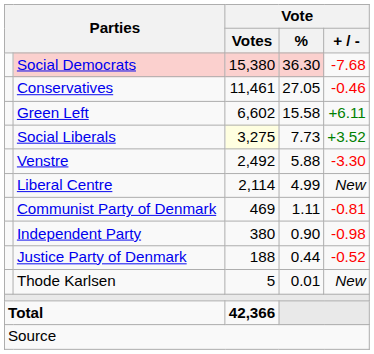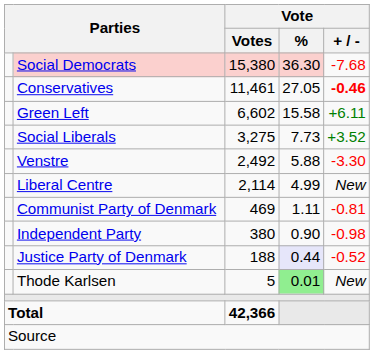(348, 88) normal -> (348, 88) bold
(256, 137) lightyellow background -> (256, 137) no background
(305, 257) no background -> (305, 257) lavender background
(305, 281) no background -> (305, 281) lightgreen background
